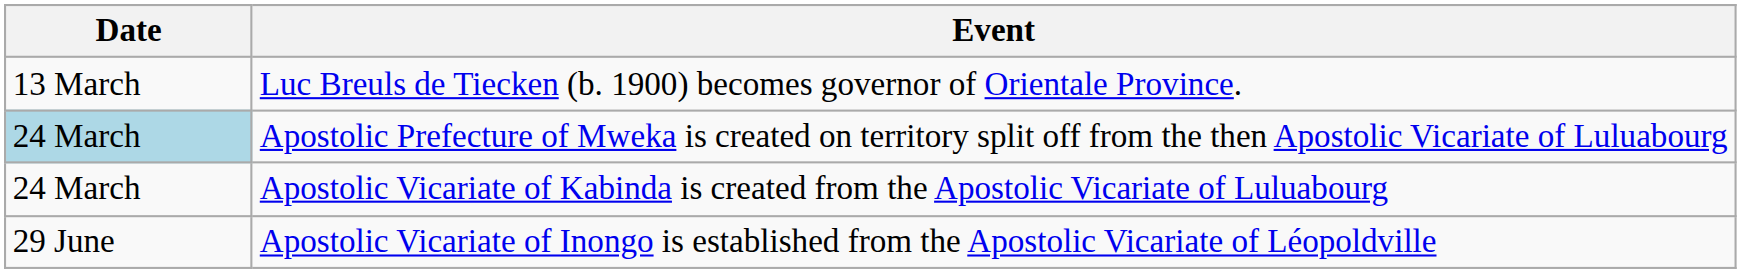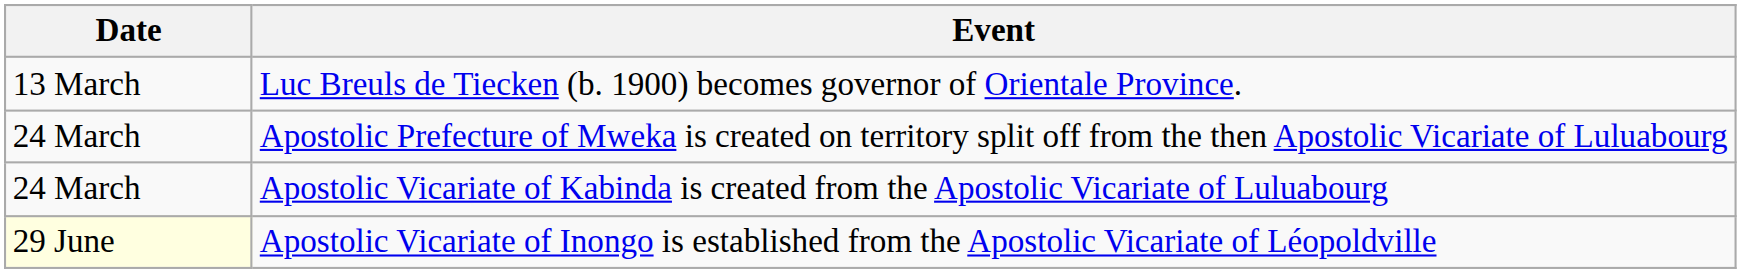(77, 135) lightblue background -> (77, 135) no background
(64, 240) no background -> (64, 240) lightyellow background
